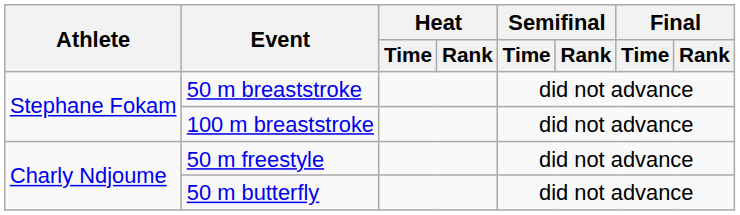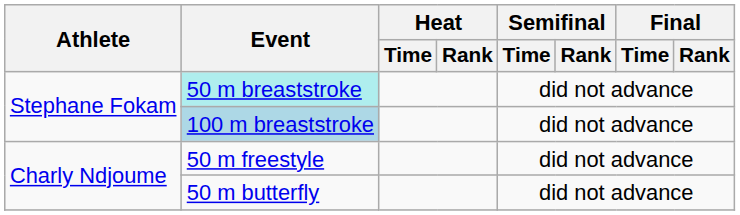(274, 90) no background -> (274, 90) paleturquoise background
(280, 124) no background -> (280, 124) lightblue background
